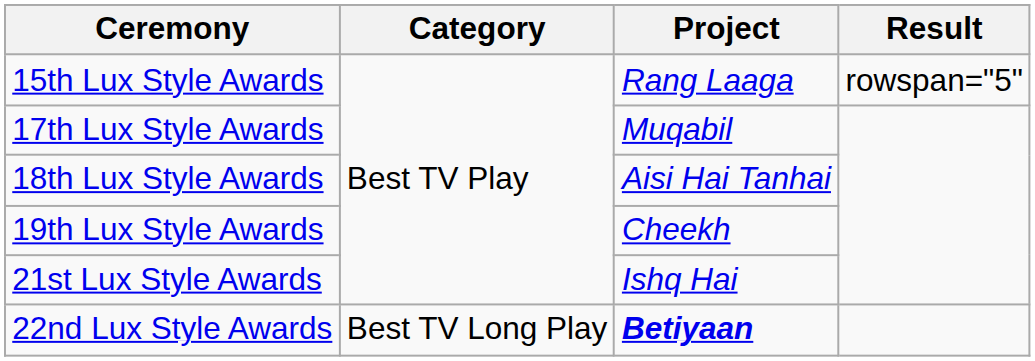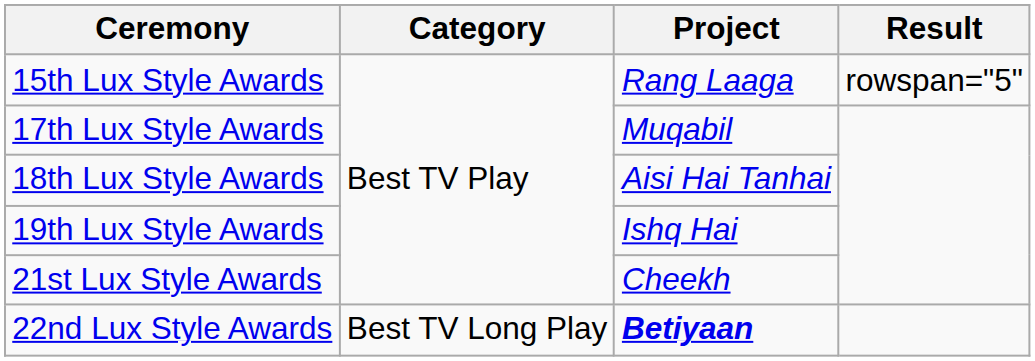(676, 229) Cheekh -> (680, 229) Ishq Hai
(680, 279) Ishq Hai -> (676, 279) Cheekh
